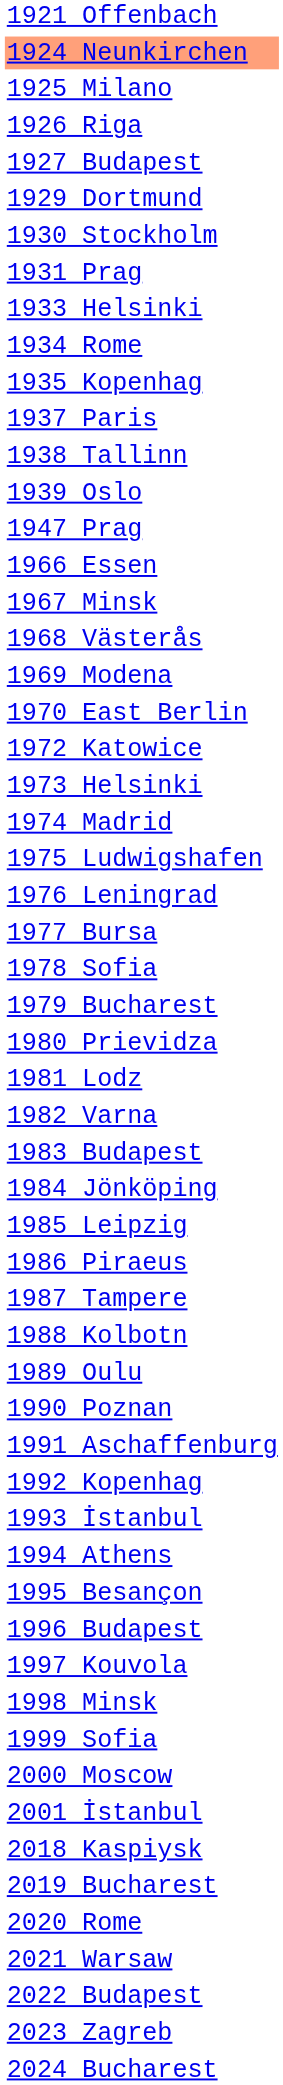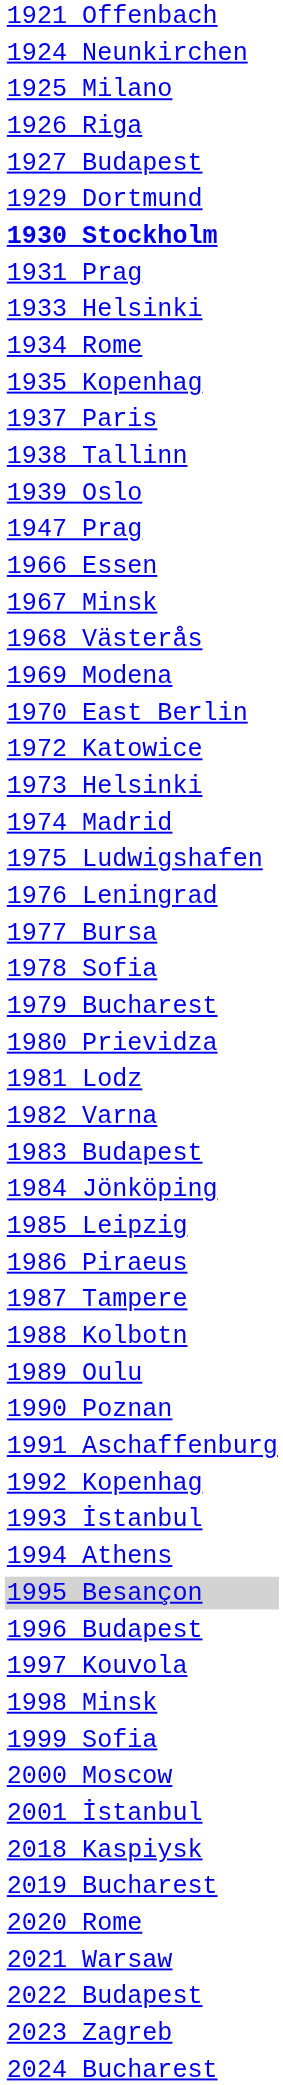(127, 53) lightsalmon background -> (127, 53) no background
(112, 236) normal -> (112, 236) bold
(105, 1593) no background -> (105, 1593) lightgrey background
